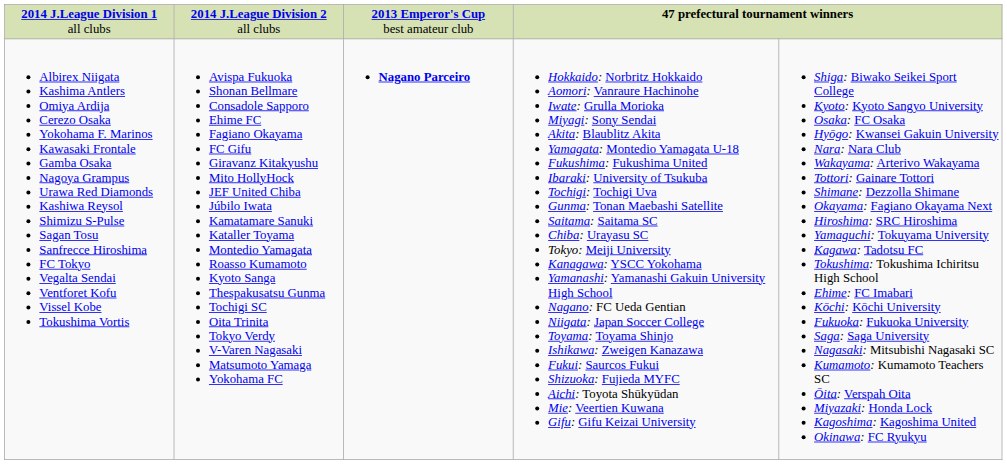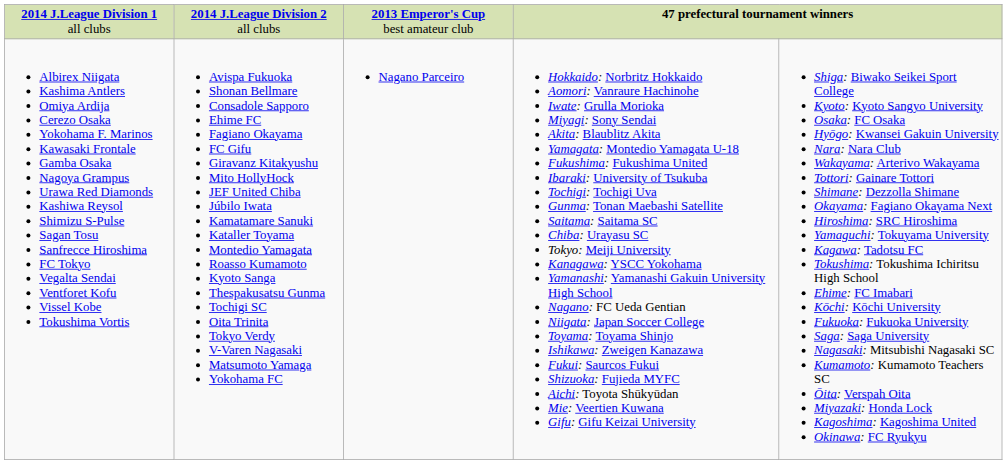(428, 76) bold -> (428, 76) normal
